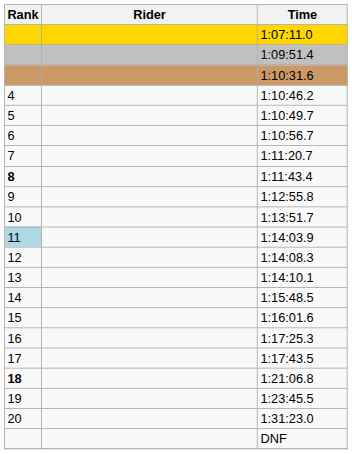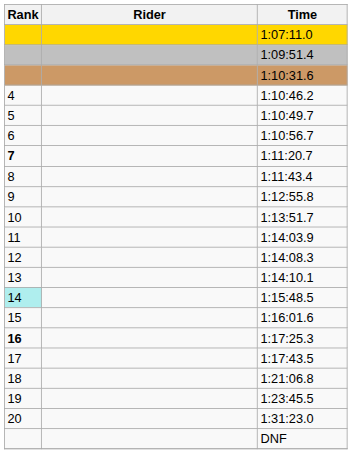(11, 156) normal -> (11, 156) bold
(11, 176) bold -> (11, 176) normal
(14, 237) lightblue background -> (14, 237) no background
(14, 298) no background -> (14, 298) paleturquoise background
(14, 338) normal -> (14, 338) bold
(14, 379) bold -> (14, 379) normal
